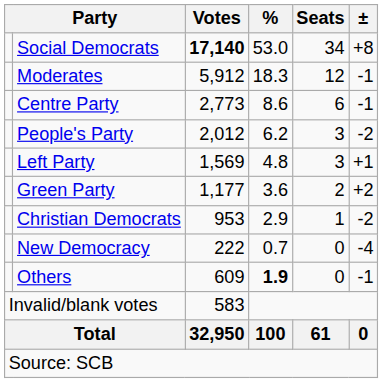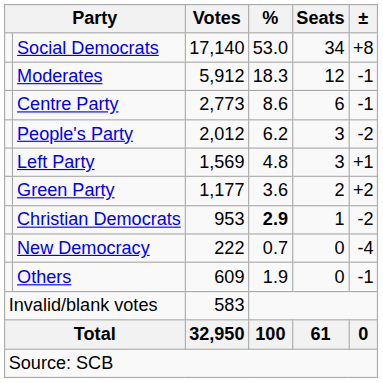(217, 47) bold -> (217, 47) normal
(275, 219) normal -> (275, 219) bold
(275, 276) bold -> (275, 276) normal
